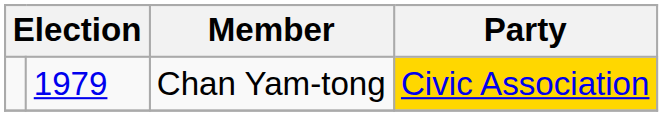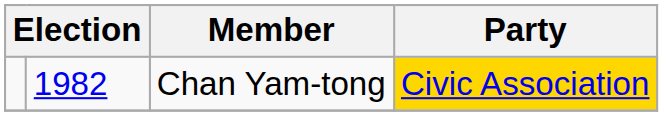(71, 83) 1979 -> (71, 83) 1982
